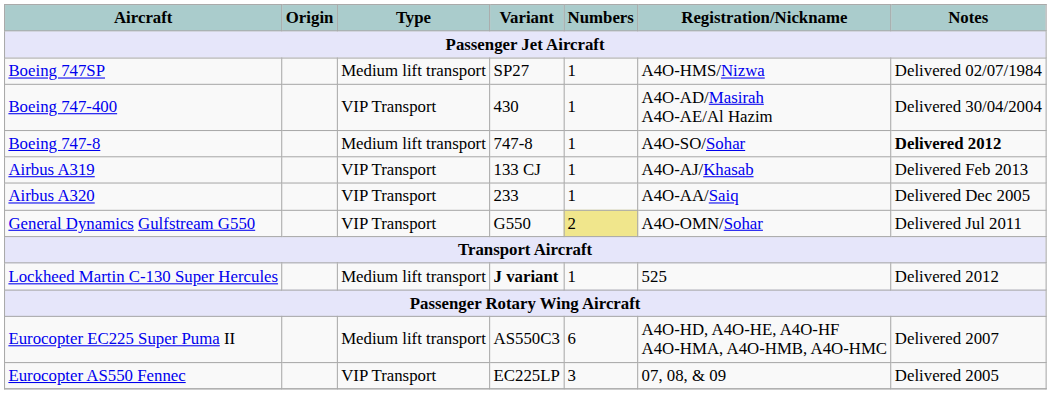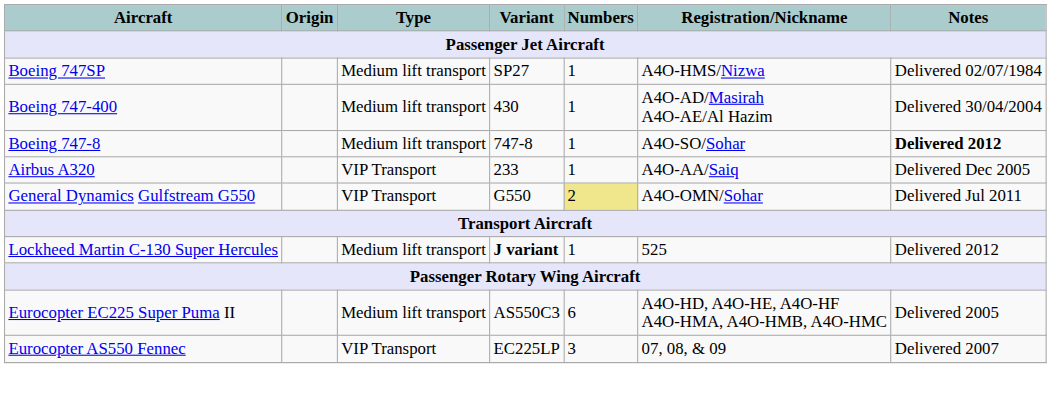(389, 107) VIP Transport -> (413, 107) Medium lift transport
- row: (52, 169)
(947, 339) Delivered 2007 -> (947, 312) Delivered 2005
(947, 375) Delivered 2005 -> (947, 348) Delivered 2007
